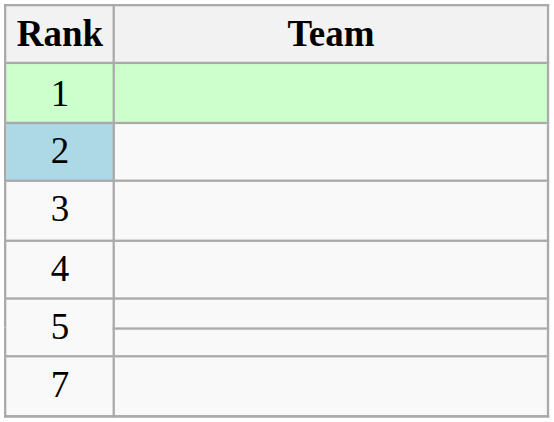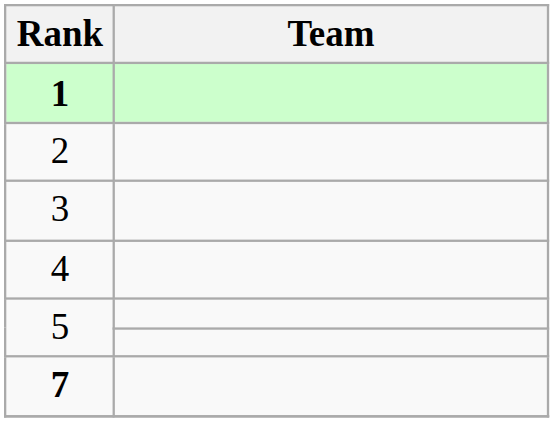(60, 92) normal -> (60, 92) bold
(60, 151) lightblue background -> (60, 151) no background
(60, 385) normal -> (60, 385) bold
